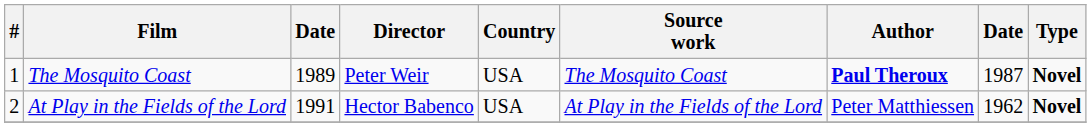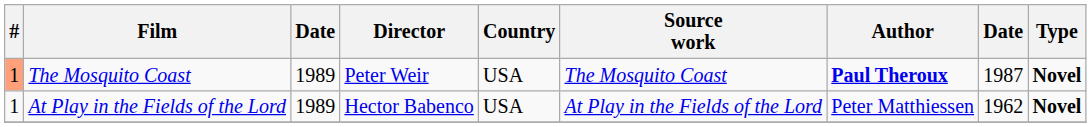(14, 74) no background -> (14, 74) lightsalmon background
(14, 106) 2 -> (14, 106) 1
(315, 106) 1991 -> (315, 106) 1989
